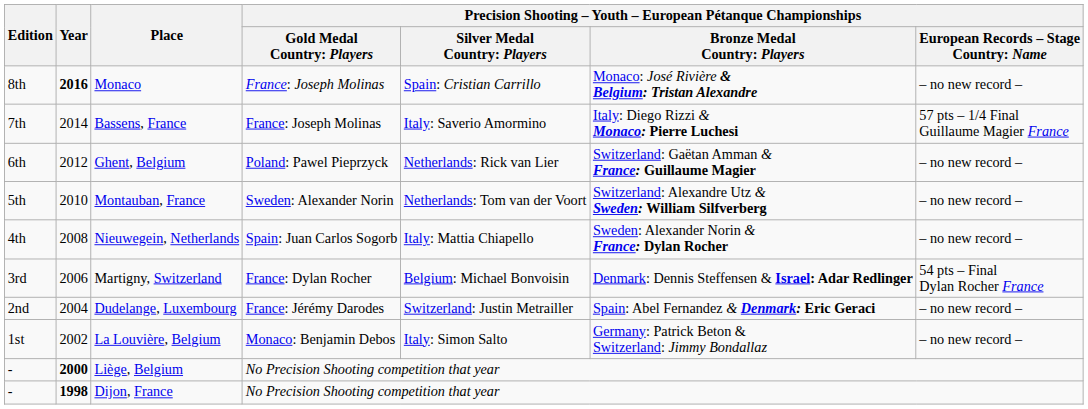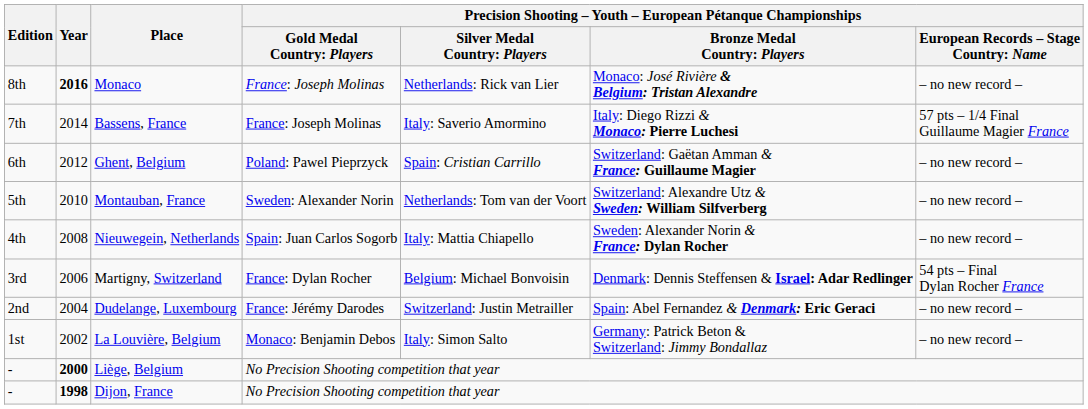(472, 84) Spain: Cristian Carrillo -> (481, 84) Netherlands: Rick van Lier
(481, 162) Netherlands: Rick van Lier -> (472, 162) Spain: Cristian Carrillo
